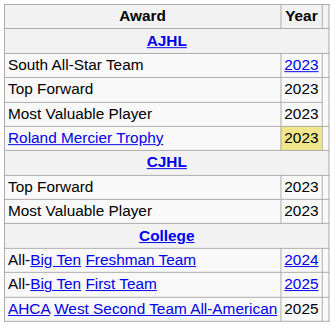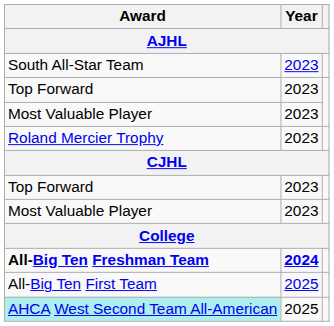(301, 138) khaki background -> (301, 138) no background
(102, 260) normal -> (108, 260) bold
(301, 260) normal -> (301, 260) bold
(143, 308) no background -> (143, 308) paleturquoise background
